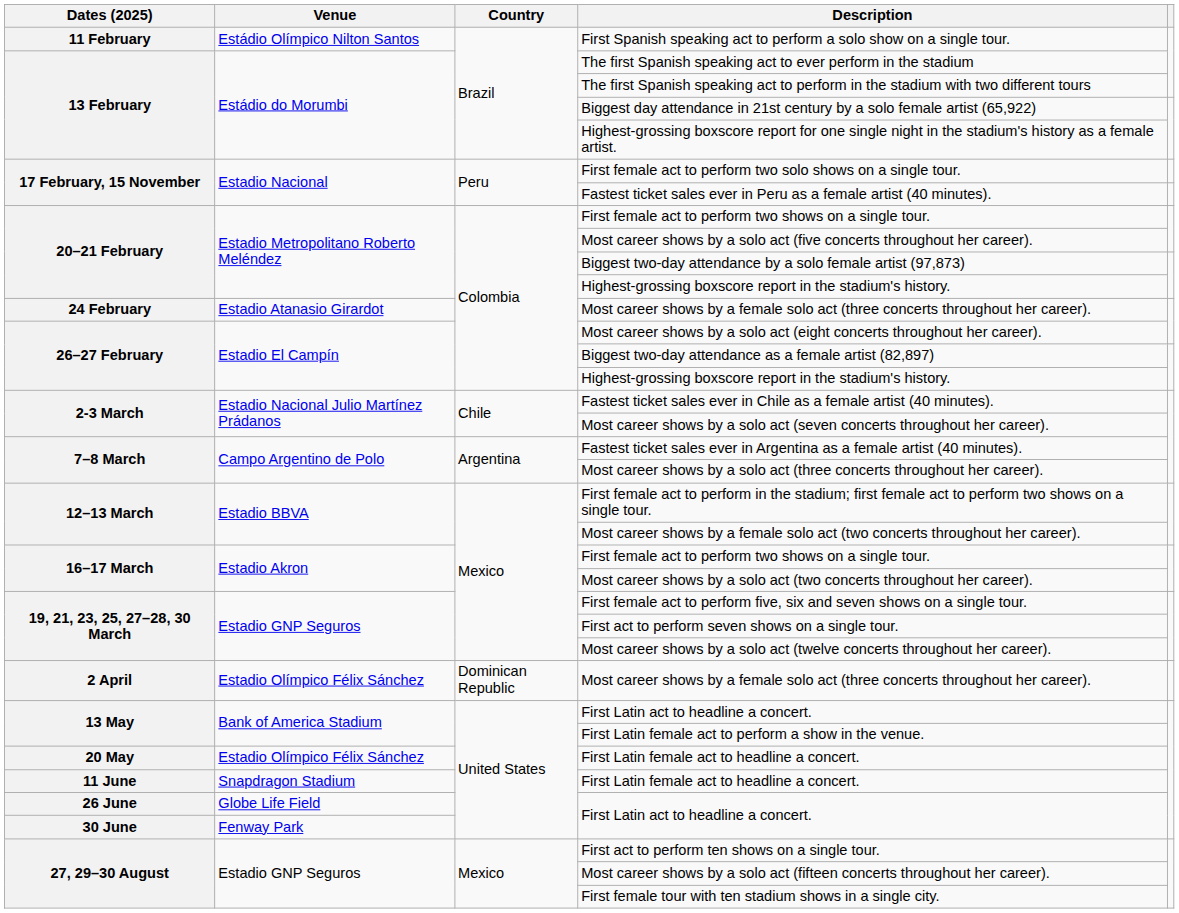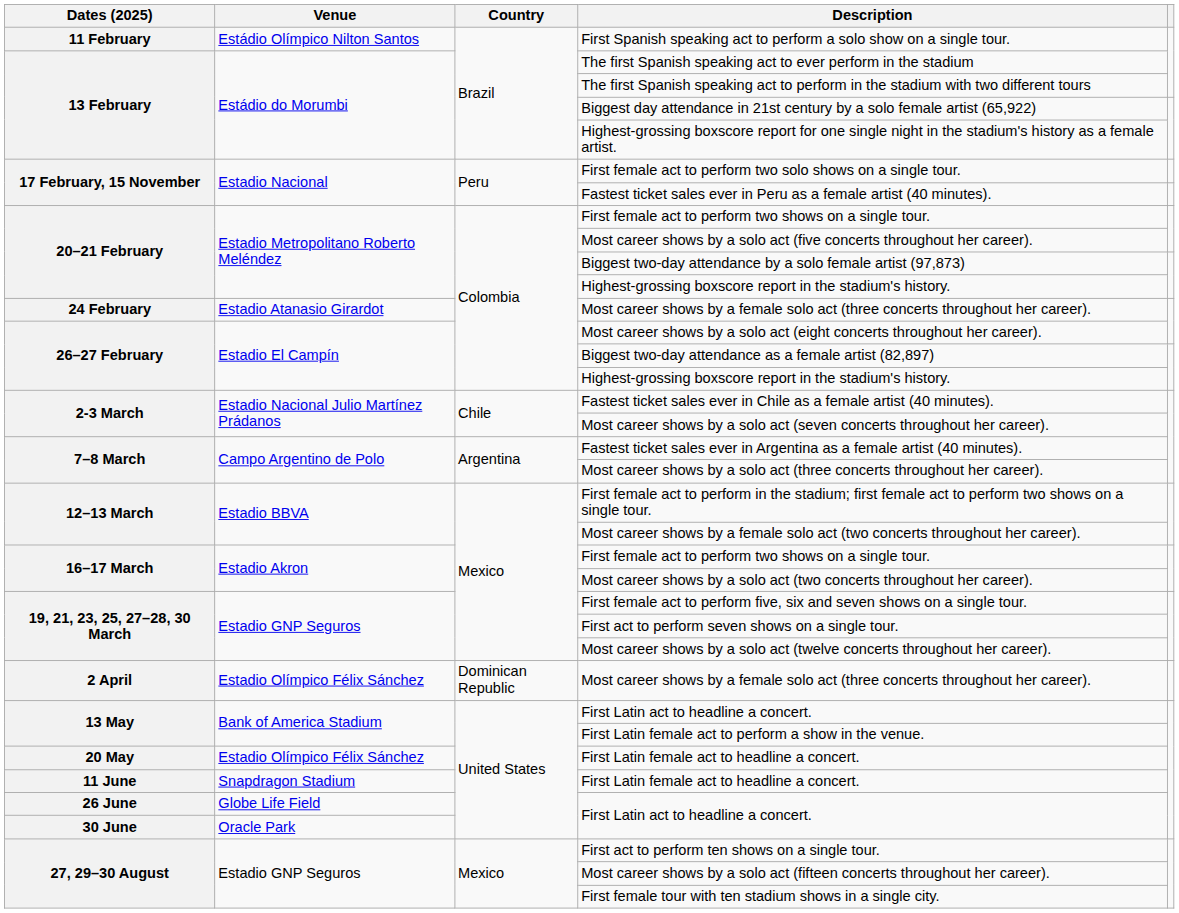(261, 827) Fenway Park -> (257, 827) Oracle Park
